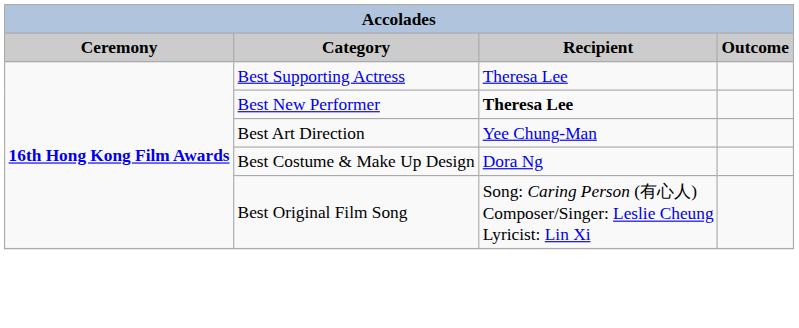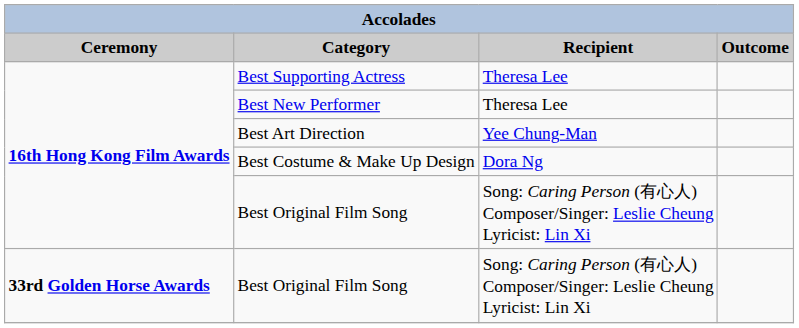(528, 104) bold -> (525, 104) normal
+ row: (109, 285)
